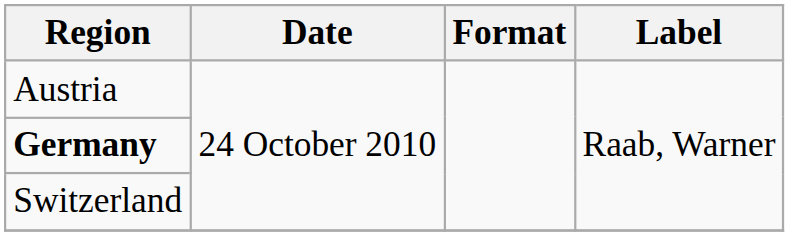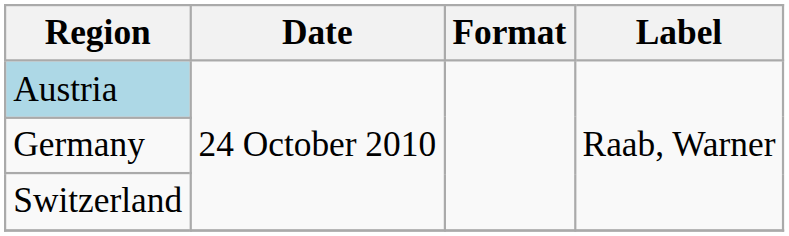(65, 88) no background -> (65, 88) lightblue background
(85, 144) bold -> (79, 144) normal
